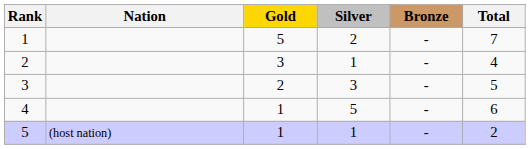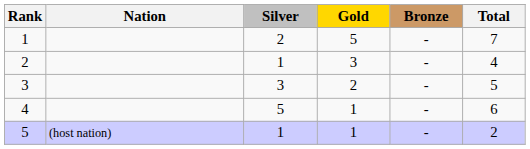columns swapped: (280, 16) <-> (353, 16)
